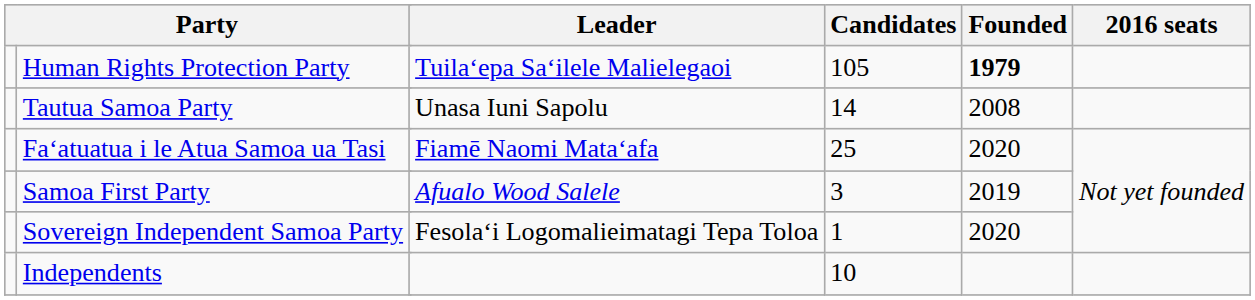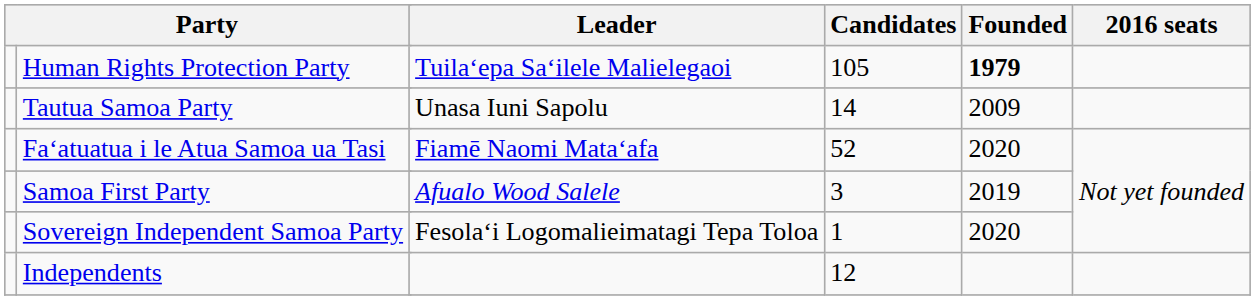(994, 107) 2008 -> (994, 107) 2009
(843, 149) 25 -> (843, 149) 52
(843, 273) 10 -> (843, 273) 12
